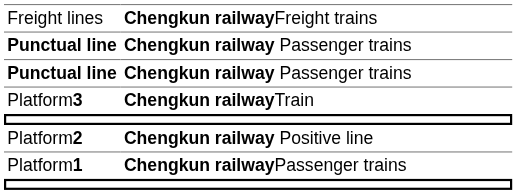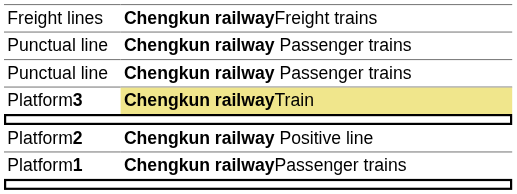(62, 45) bold -> (58, 45) normal
(62, 73) bold -> (58, 73) normal
(219, 100) no background -> (219, 100) khaki background
